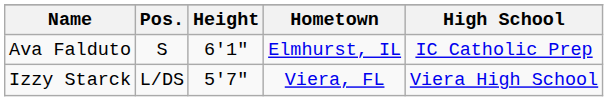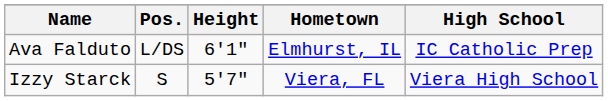(162, 50) S -> (162, 50) L/DS
(162, 80) L/DS -> (162, 80) S
